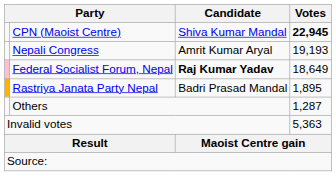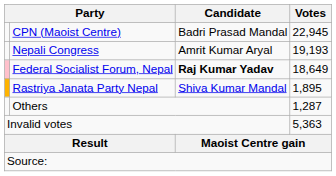(232, 32) Shiva Kumar Mandal -> (233, 32) Badri Prasad Mandal
(310, 32) bold -> (310, 32) normal
(233, 87) Badri Prasad Mandal -> (232, 87) Shiva Kumar Mandal
